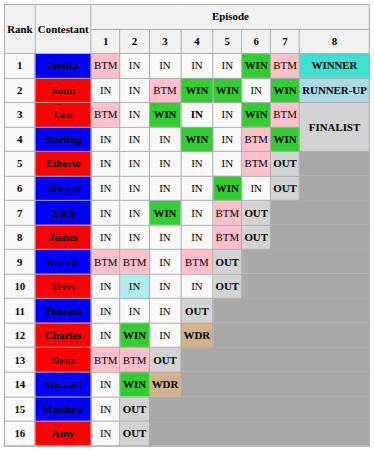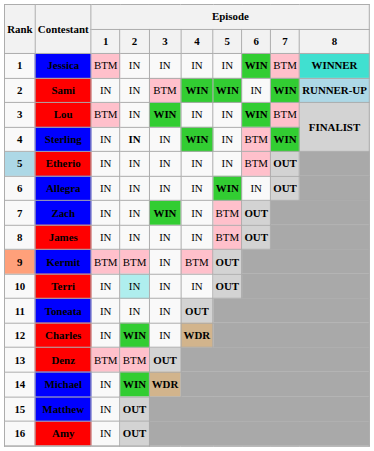(197, 115) bold -> (197, 115) normal
(135, 140) normal -> (135, 140) bold
(20, 164) no background -> (20, 164) lightblue background
(20, 262) no background -> (20, 262) lightsalmon background
